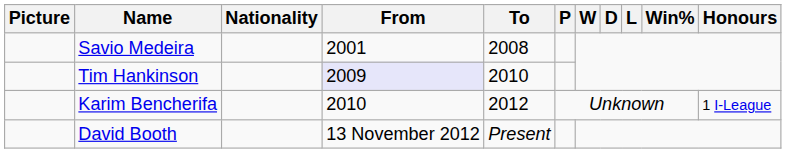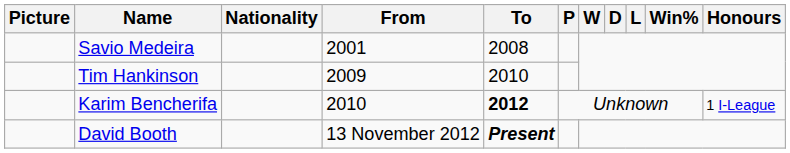(346, 76) lavender background -> (346, 76) no background
(508, 104) normal -> (508, 104) bold
(519, 133) normal -> (521, 133) bold
